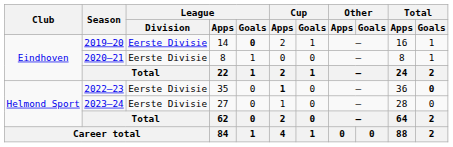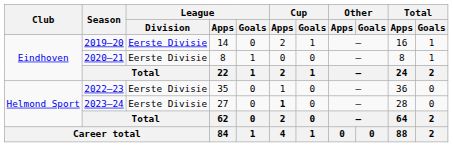(253, 42) bold -> (253, 42) normal
(282, 88) bold -> (282, 88) normal
(432, 88) bold -> (432, 88) normal
(282, 104) normal -> (282, 104) bold
